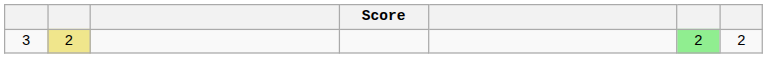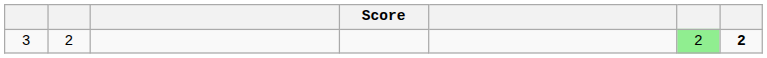(69, 41) khaki background -> (69, 41) no background
(741, 41) normal -> (741, 41) bold
